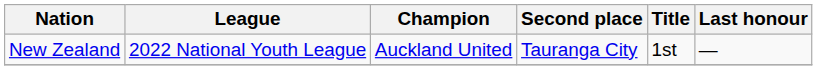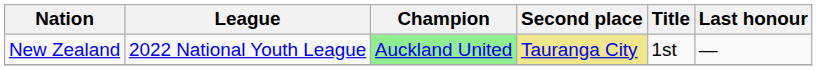(444, 49) no background -> (444, 49) lightgreen background
(579, 49) no background -> (579, 49) khaki background
